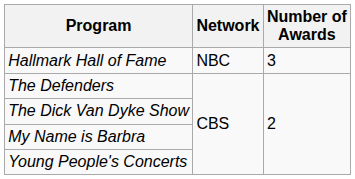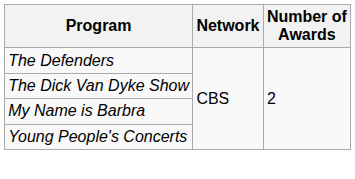- row: (87, 60)
